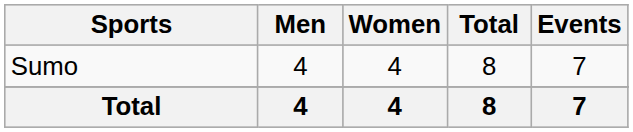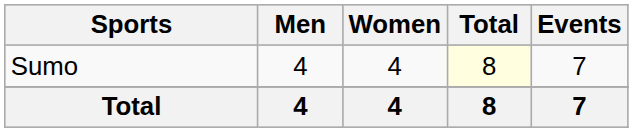(489, 65) no background -> (489, 65) lightyellow background
